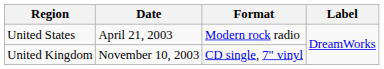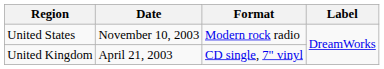(135, 34) April 21, 2003 -> (149, 34) November 10, 2003
(149, 54) November 10, 2003 -> (135, 54) April 21, 2003
